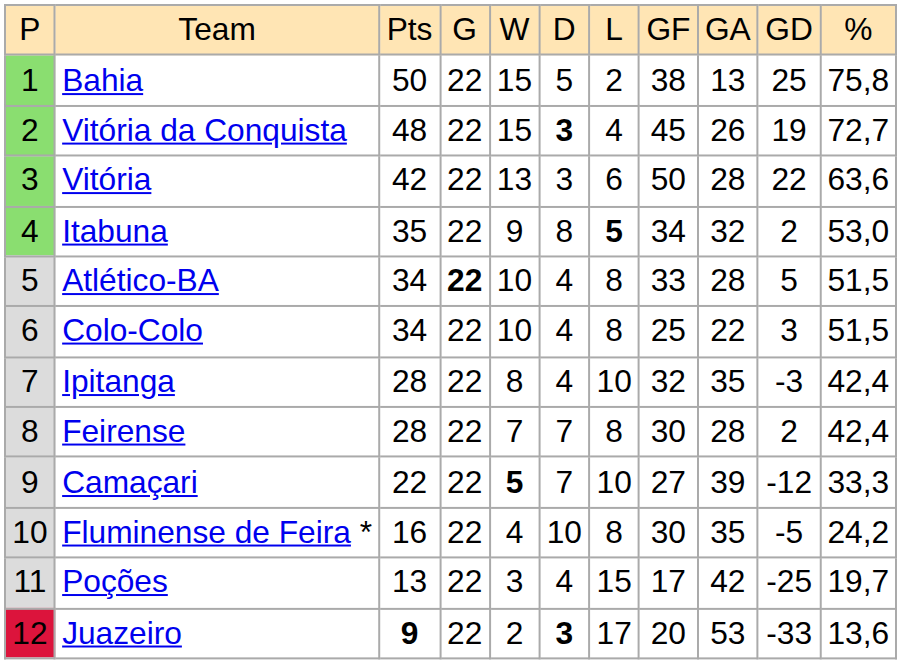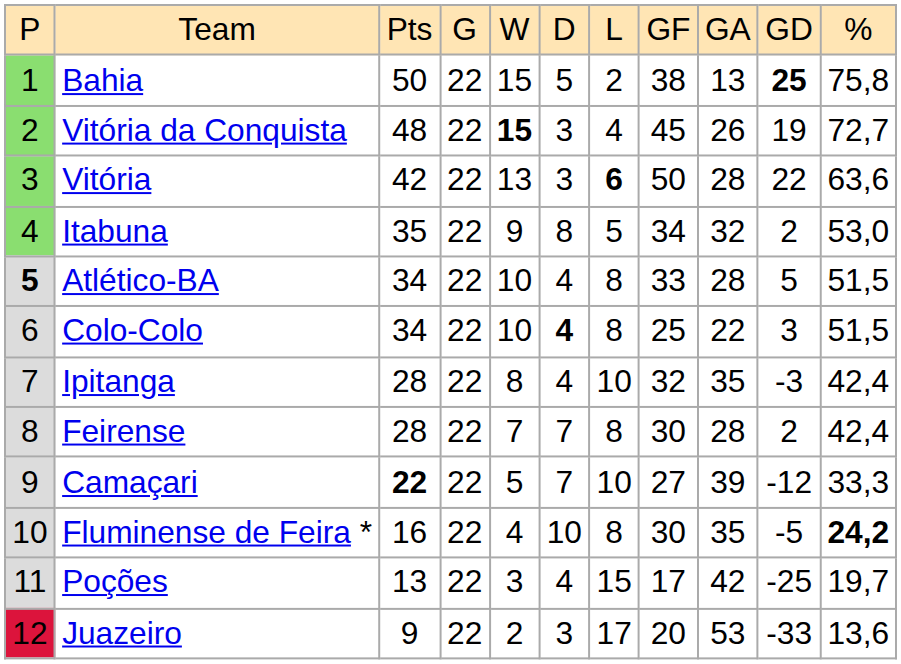(789, 79) normal -> (789, 79) bold
(514, 130) normal -> (514, 130) bold
(564, 130) bold -> (564, 130) normal
(614, 180) normal -> (614, 180) bold
(614, 230) bold -> (614, 230) normal
(30, 280) normal -> (30, 280) bold
(465, 280) bold -> (465, 280) normal
(564, 331) normal -> (564, 331) bold
(410, 481) normal -> (410, 481) bold
(514, 481) bold -> (514, 481) normal
(858, 532) normal -> (858, 532) bold
(410, 632) bold -> (410, 632) normal
(564, 632) bold -> (564, 632) normal
